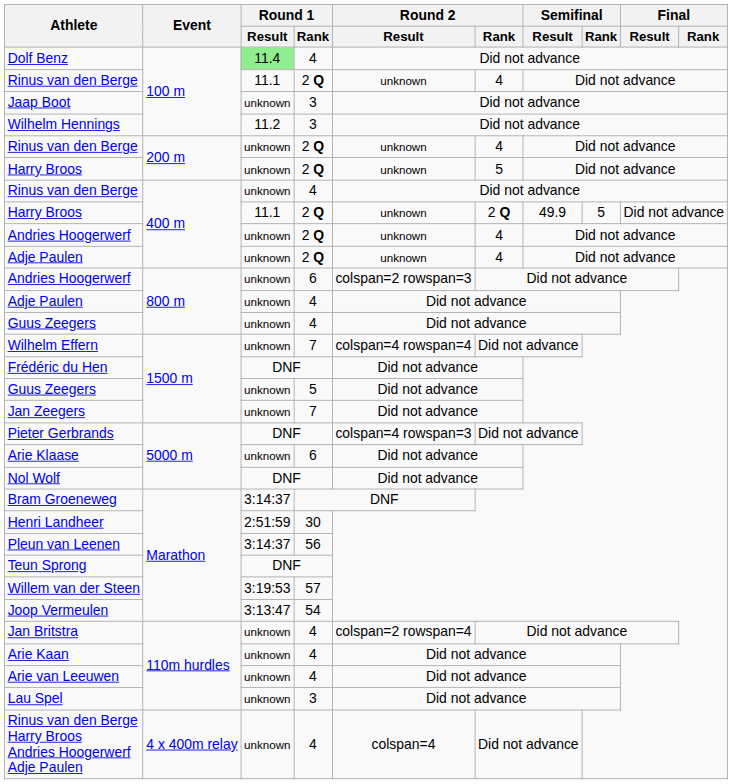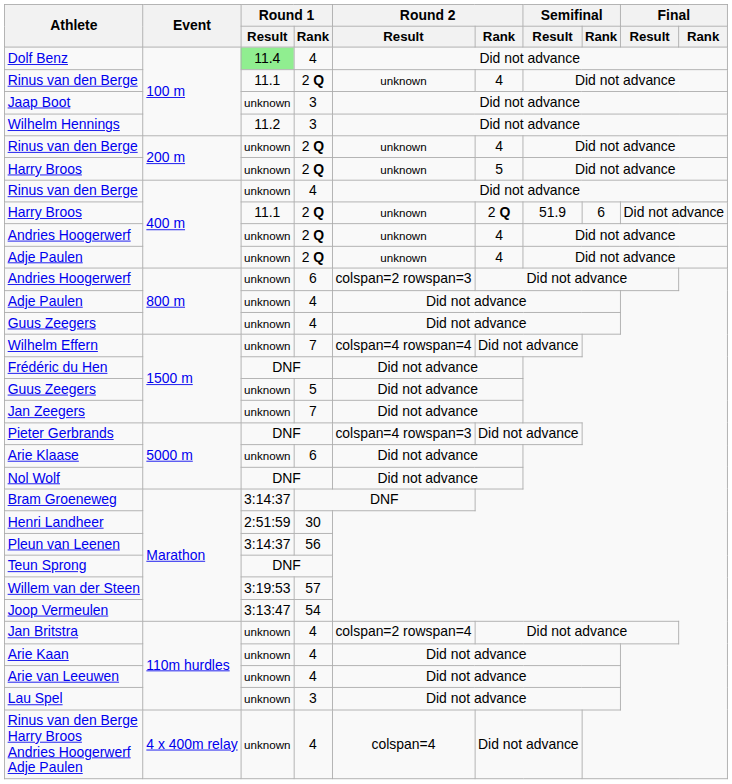(553, 213) 49.9 -> (553, 213) 51.9
(601, 213) 5 -> (601, 213) 6
